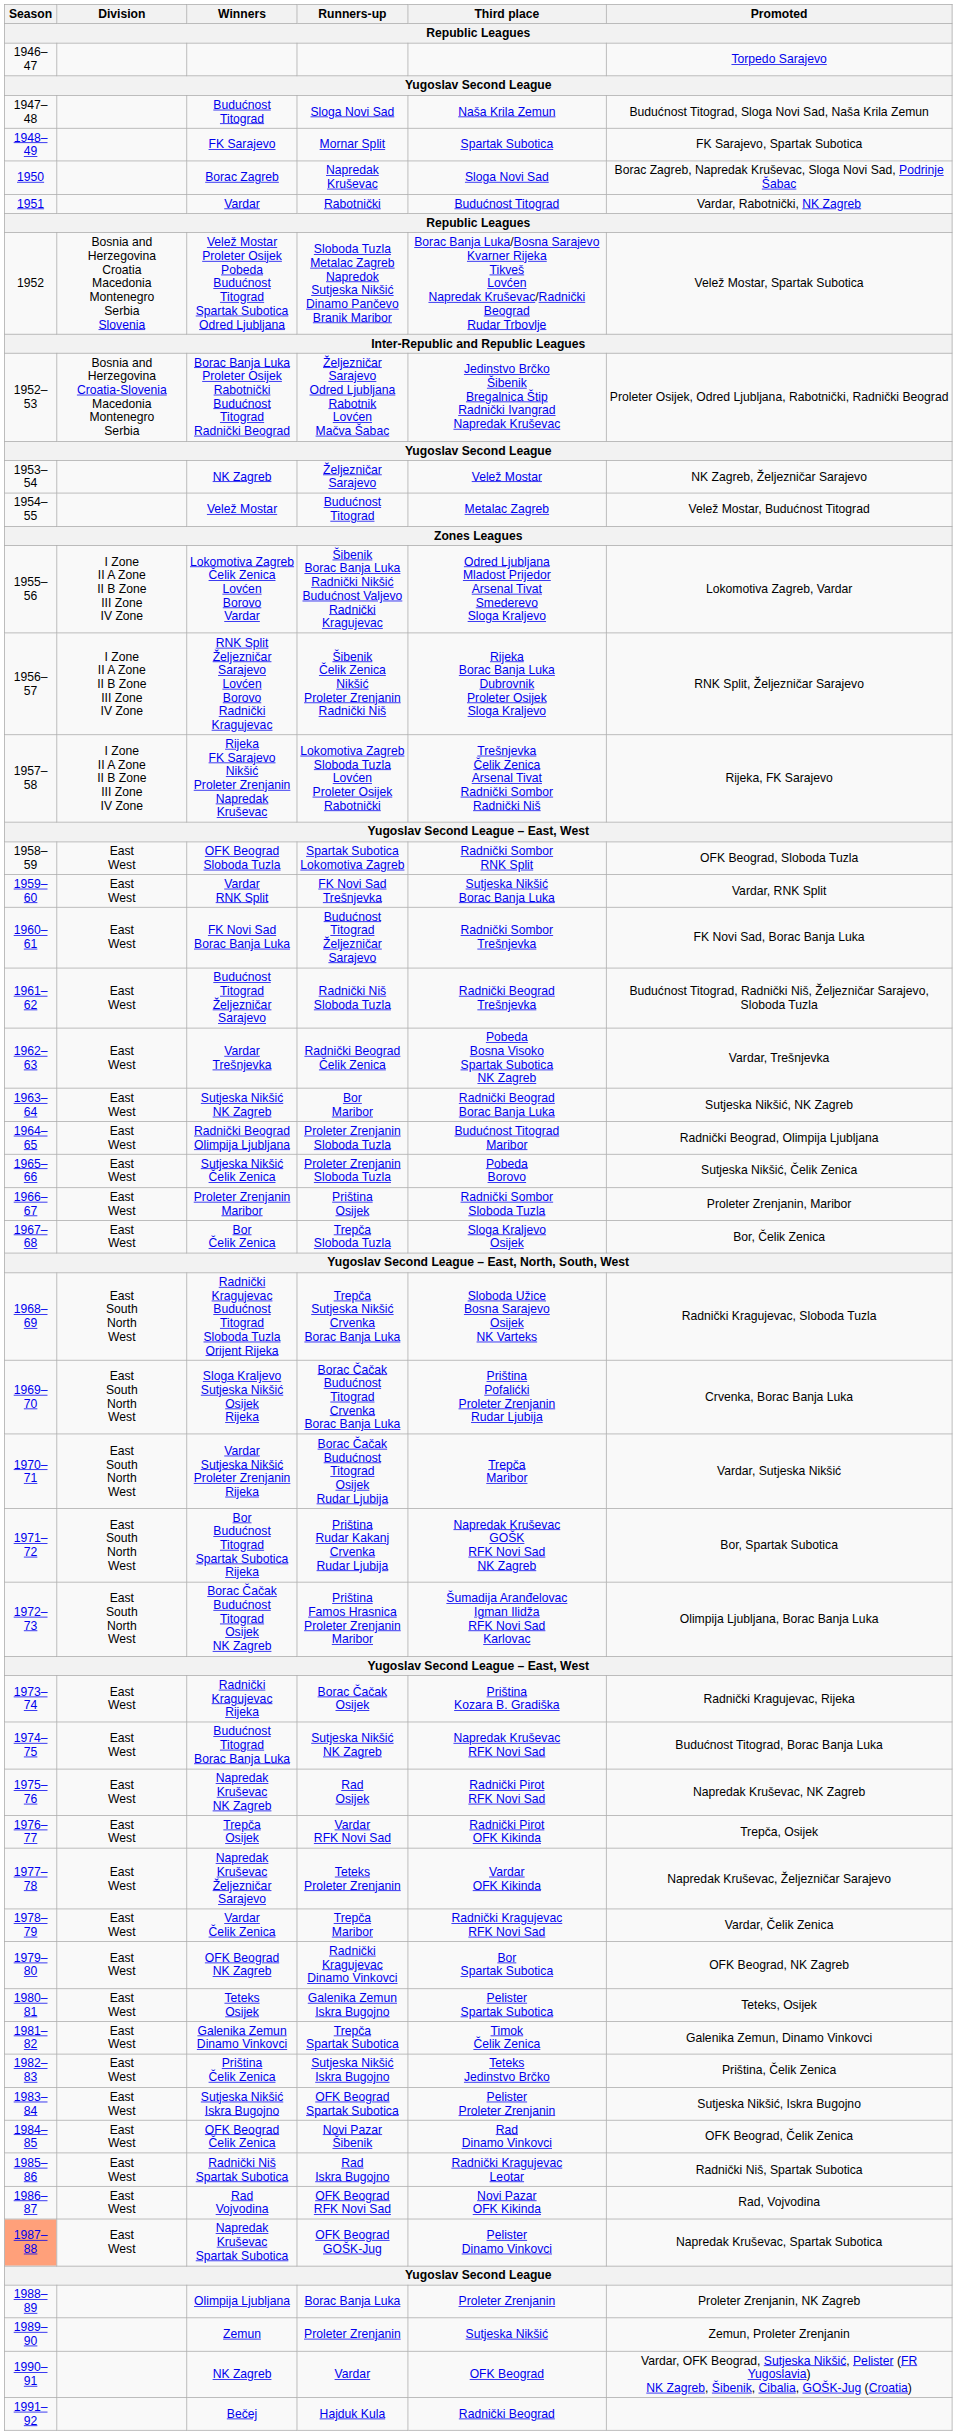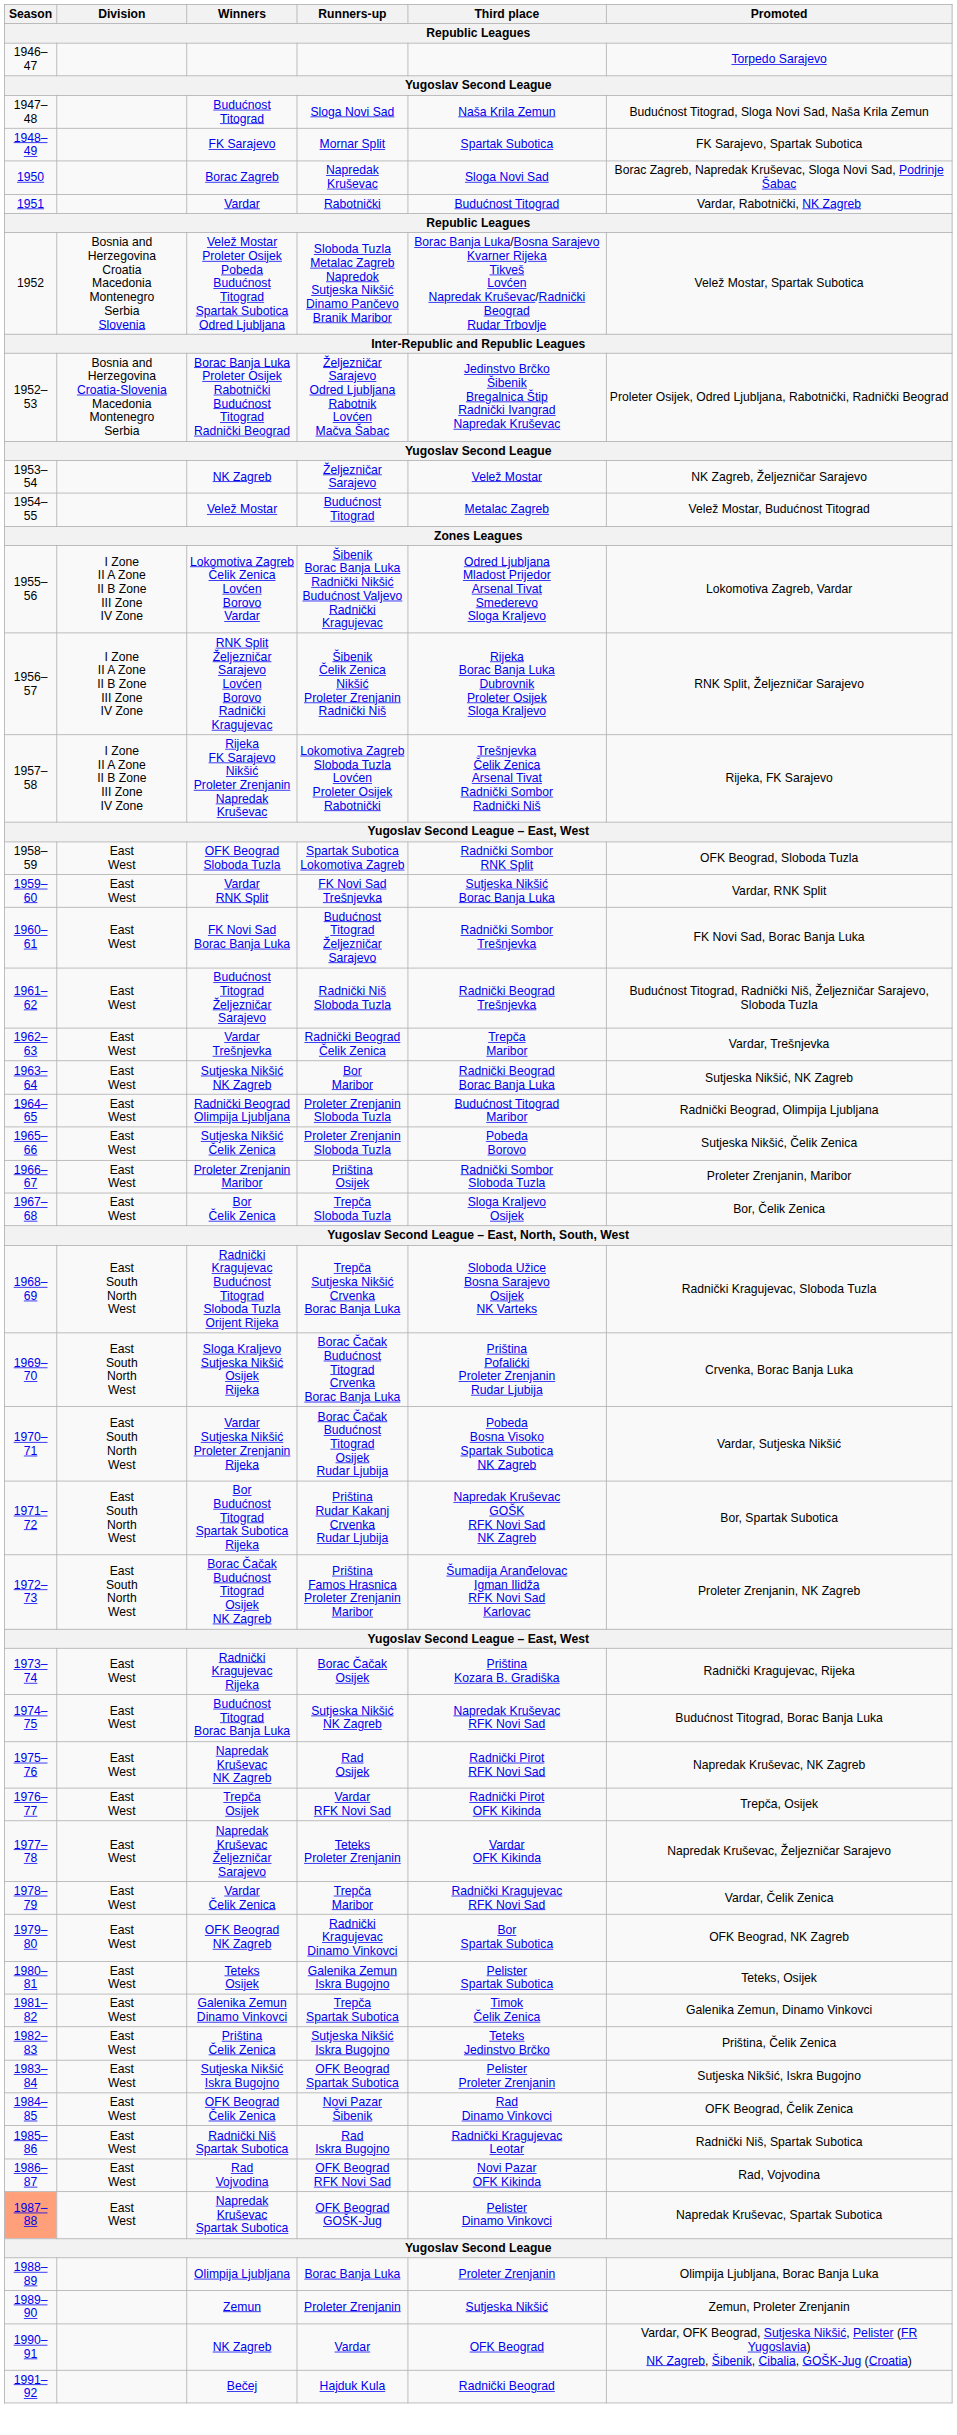(507, 1058) Pobeda Bosna Visoko Spartak Subotica NK Zagreb -> (507, 1044) Trepča Maribor
(507, 1471) Trepča Maribor -> (507, 1443) Pobeda Bosna Visoko Spartak Subotica NK Zagreb
(779, 1619) Olimpija Ljubljana, Borac Banja Luka -> (779, 1591) Proleter Zrenjanin, NK Zagreb
(779, 2301) Proleter Zrenjanin, NK Zagreb -> (779, 2274) Olimpija Ljubljana, Borac Banja Luka
